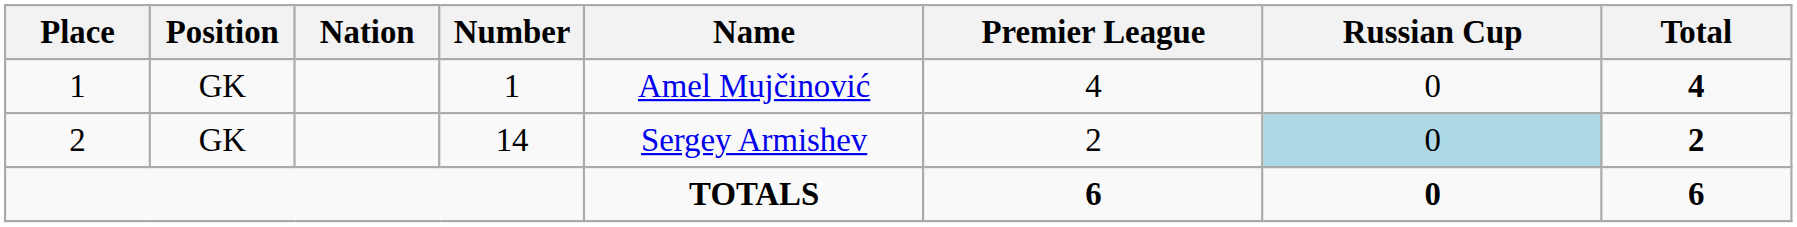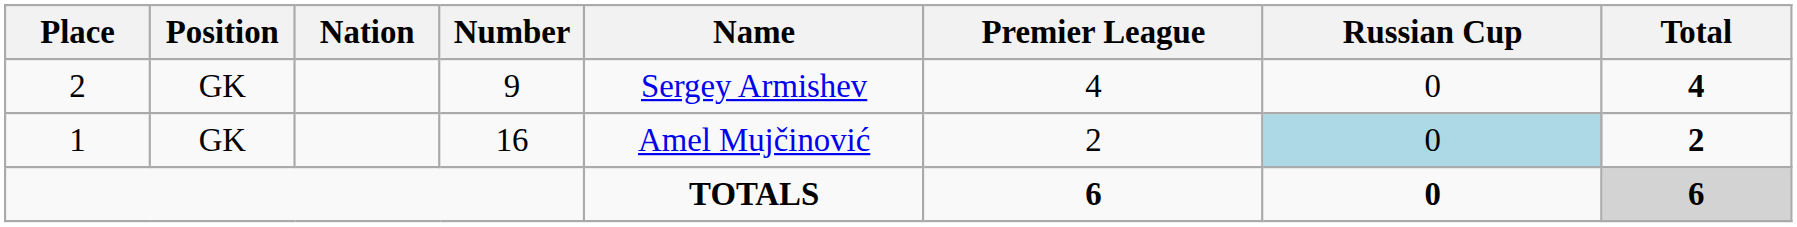(78, 85) 1 -> (78, 85) 2
(512, 85) 1 -> (512, 85) 9
(754, 85) Amel Mujčinović -> (754, 85) Sergey Armishev
(78, 140) 2 -> (78, 140) 1
(512, 140) 14 -> (512, 140) 16
(754, 140) Sergey Armishev -> (754, 140) Amel Mujčinović
(1696, 194) no background -> (1696, 194) lightgrey background
